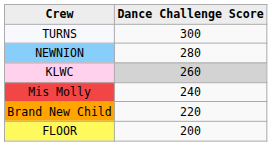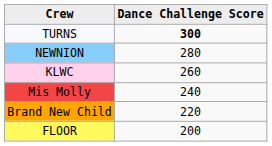(191, 33) normal -> (191, 33) bold
(191, 72) lightgrey background -> (191, 72) no background
